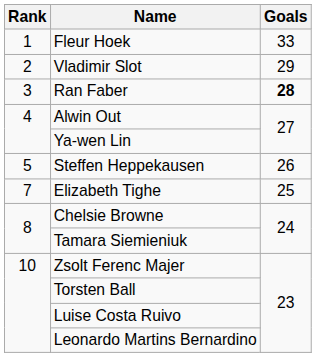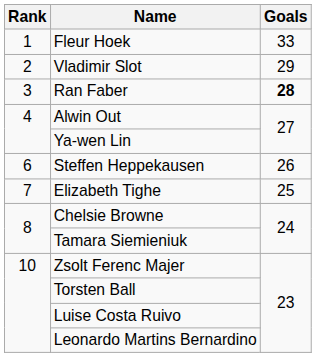(27, 166) 5 -> (27, 166) 6
